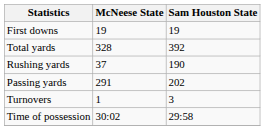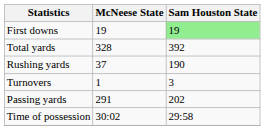(174, 30) no background -> (174, 30) lightgreen background
rows swapped: (37, 82) <-> (29, 99)
